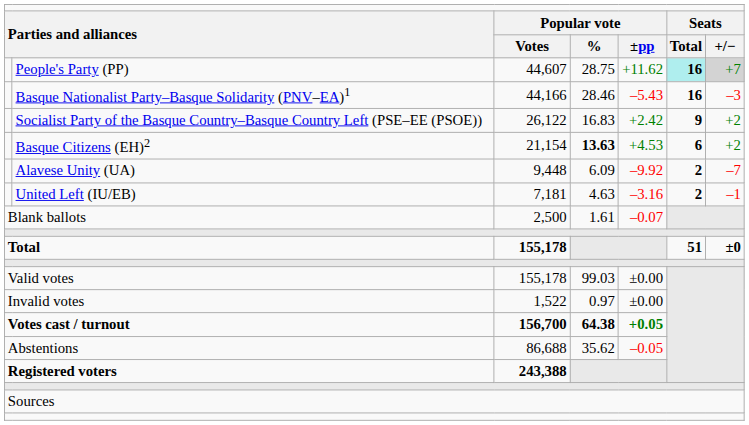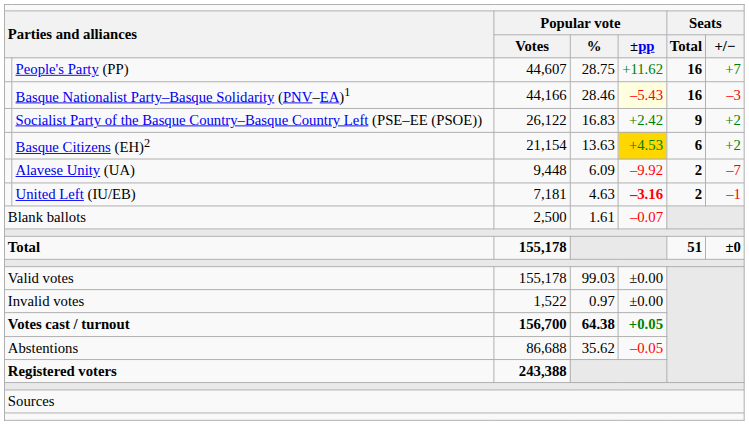(695, 69) paleturquoise background -> (695, 69) no background
(733, 69) lightgrey background -> (733, 69) no background
(646, 94) no background -> (646, 94) lightyellow background
(598, 145) bold -> (598, 145) normal
(646, 145) no background -> (646, 145) gold background
(646, 194) normal -> (646, 194) bold
